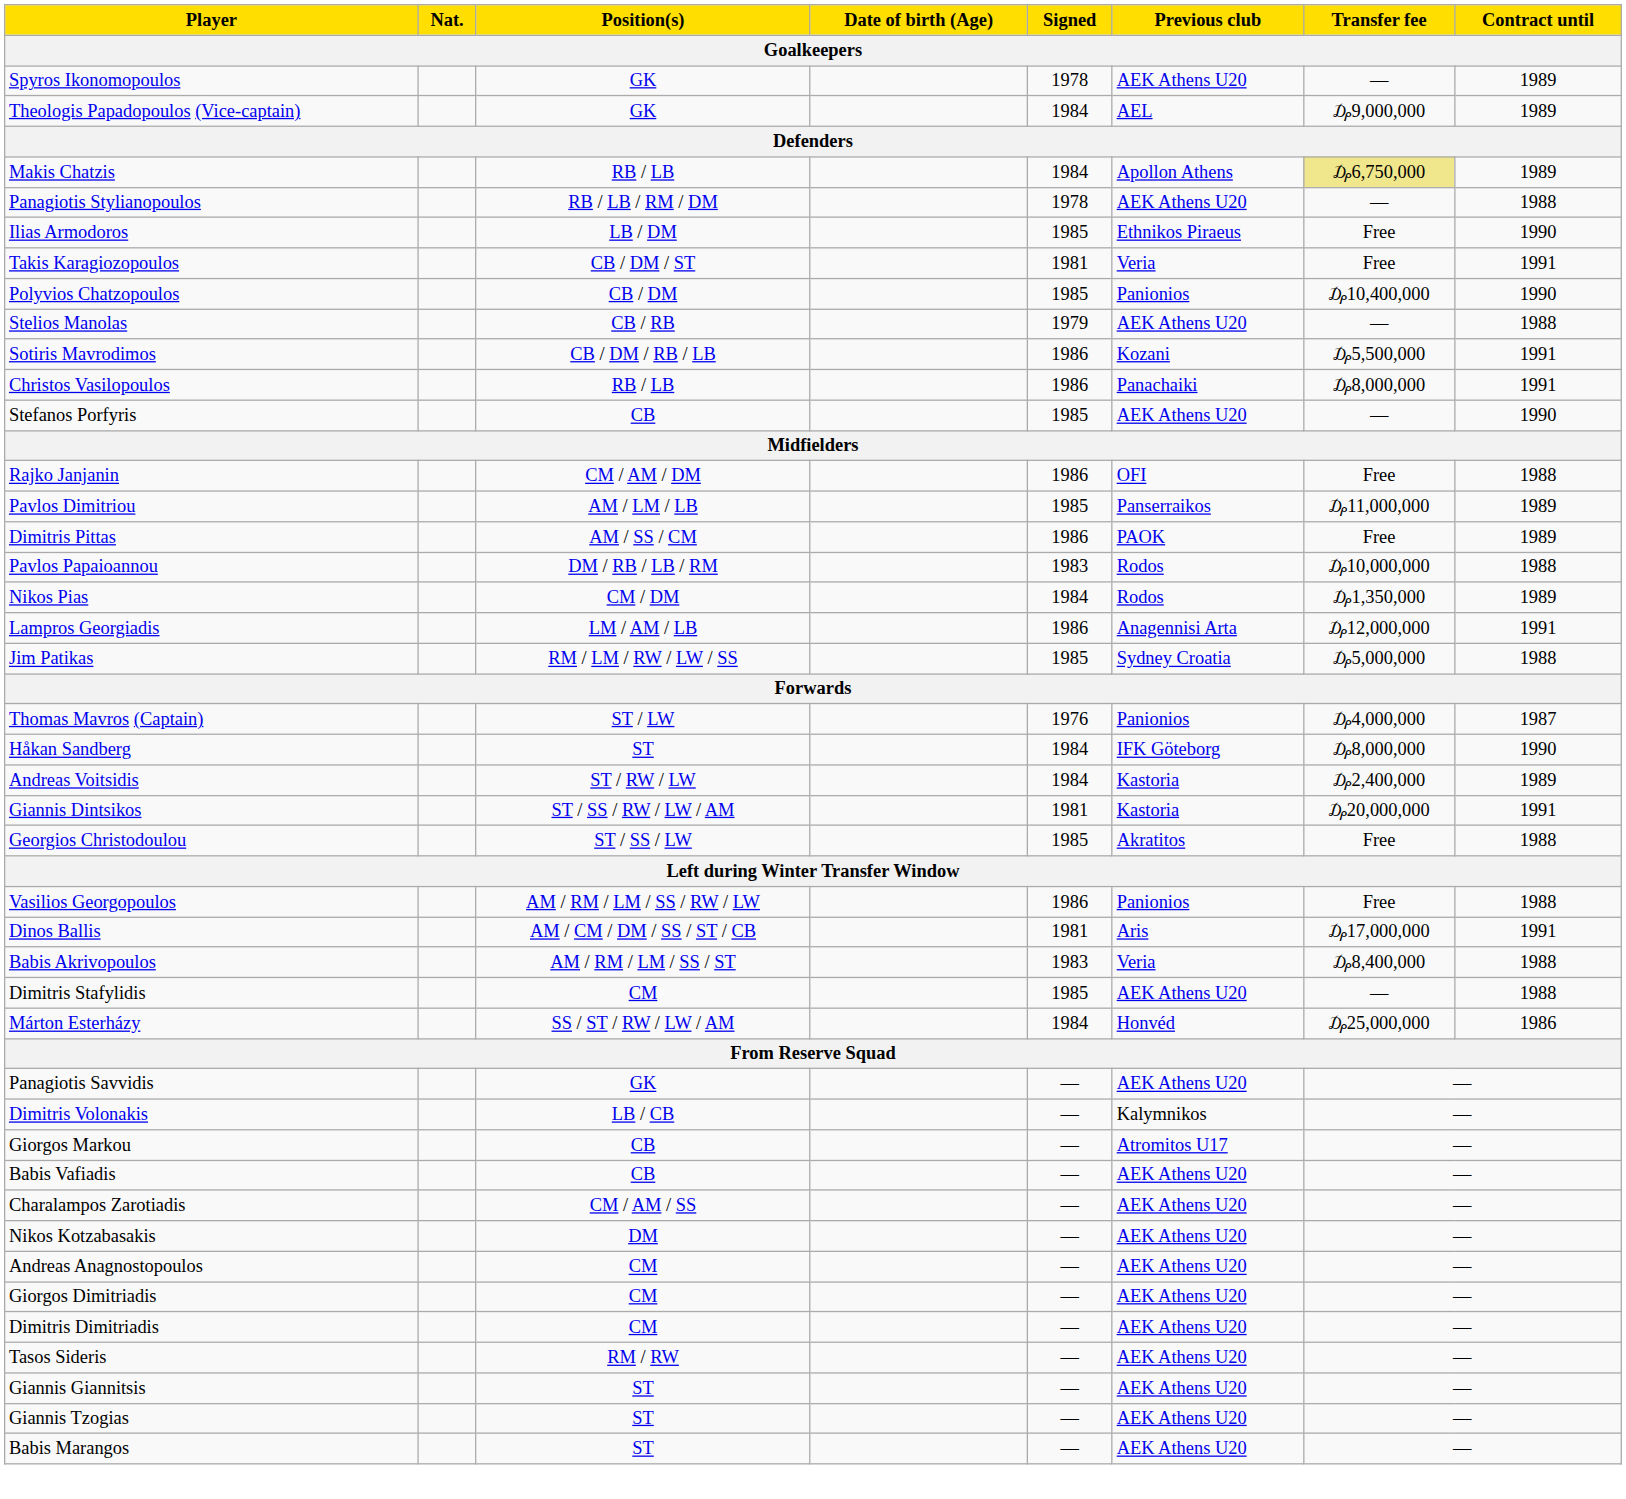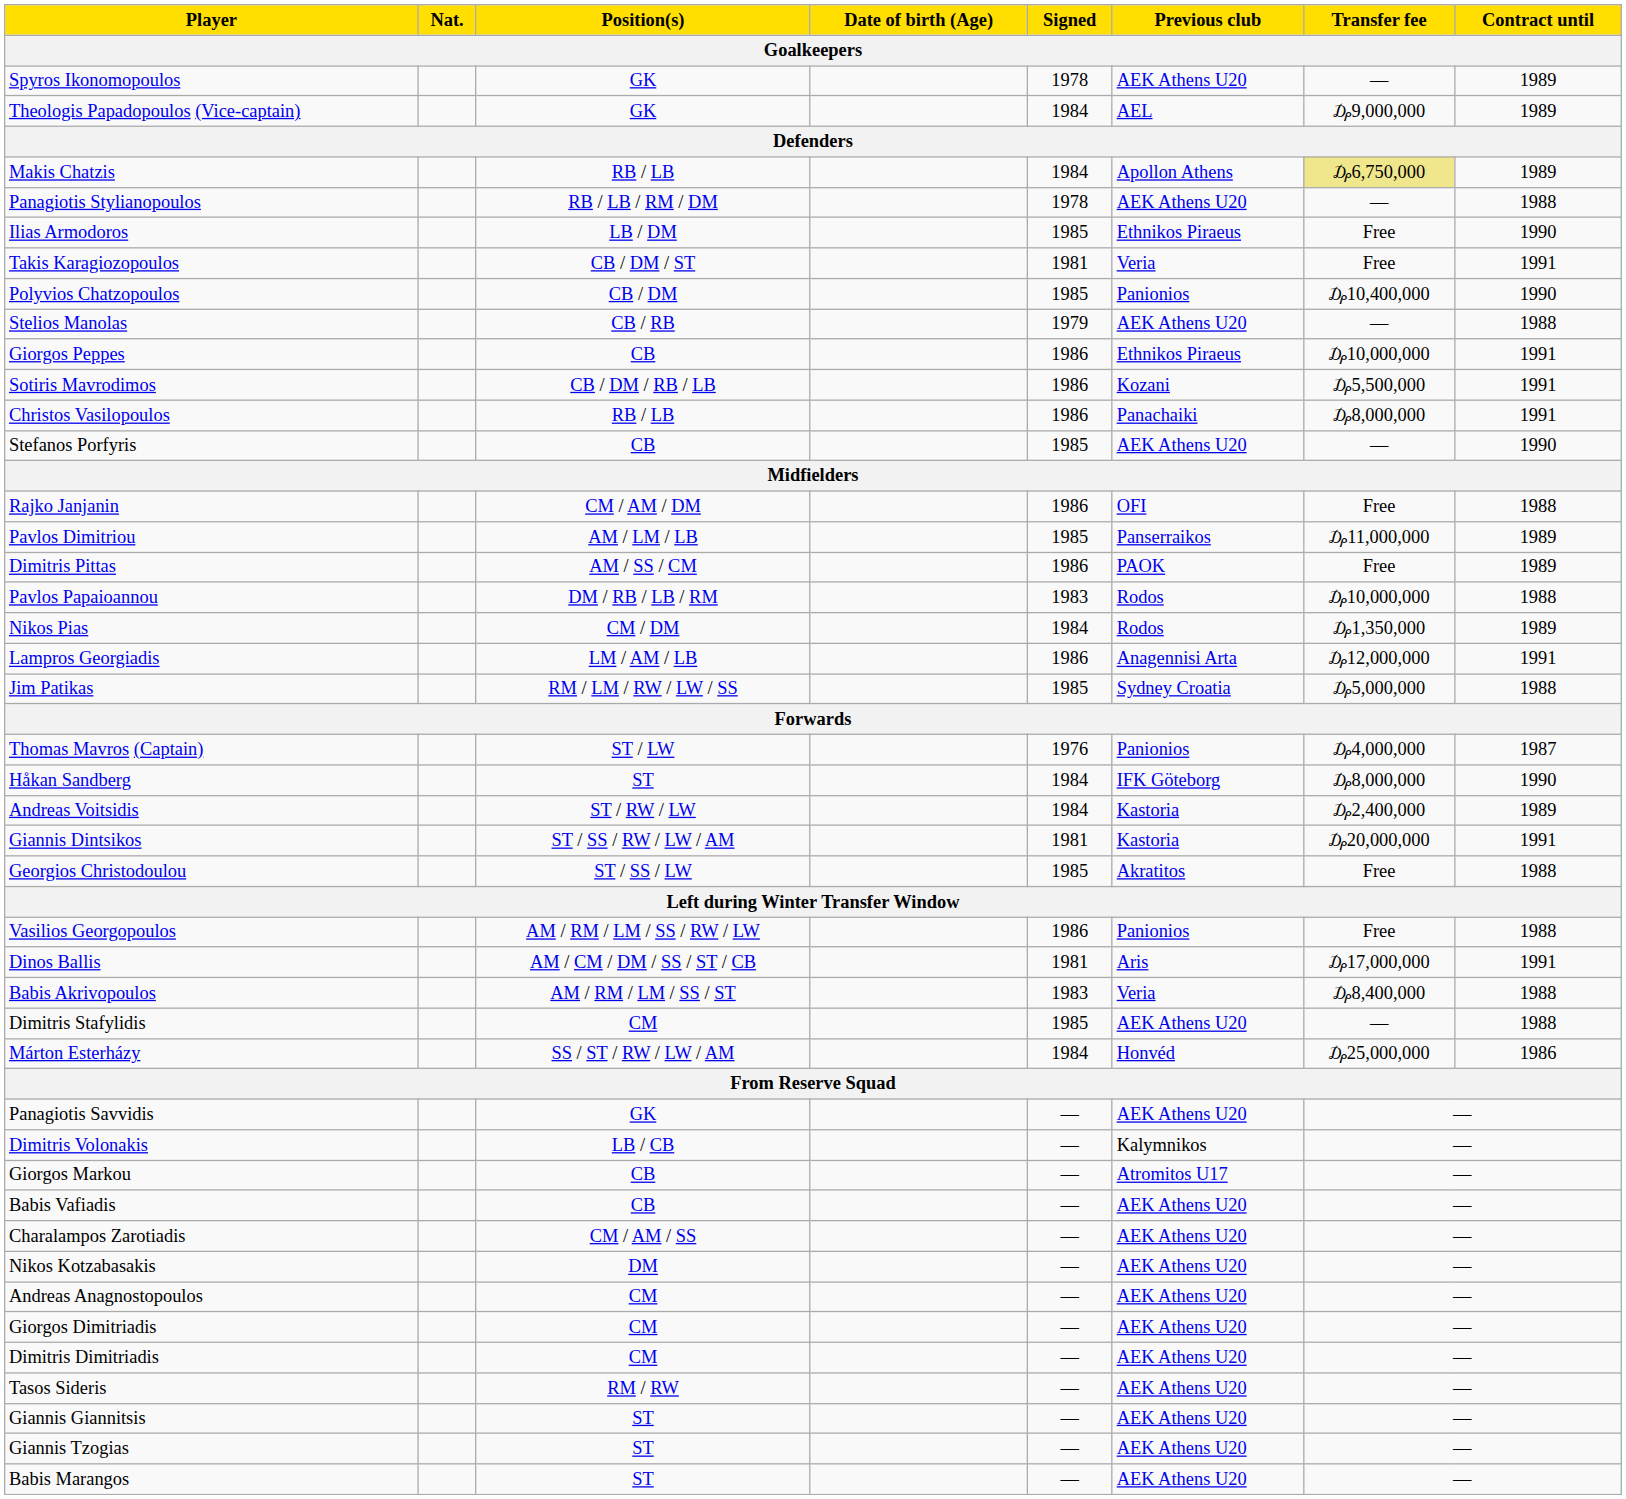+ row: (67, 354)
